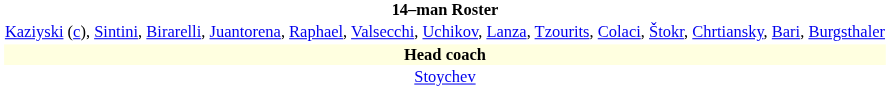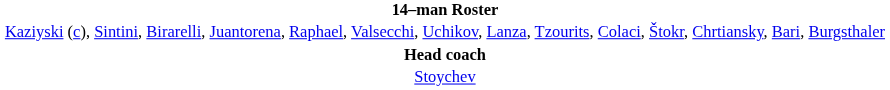(445, 54) lightyellow background -> (445, 54) no background
